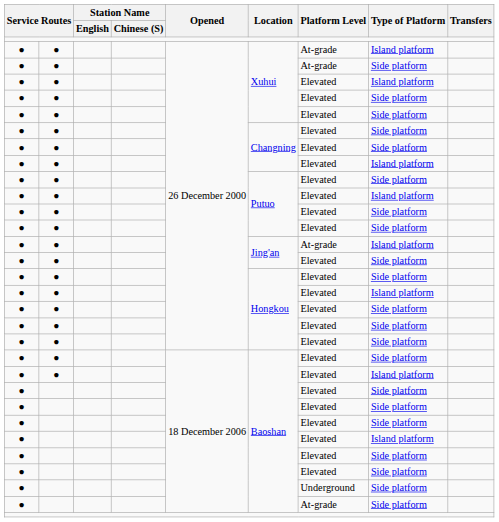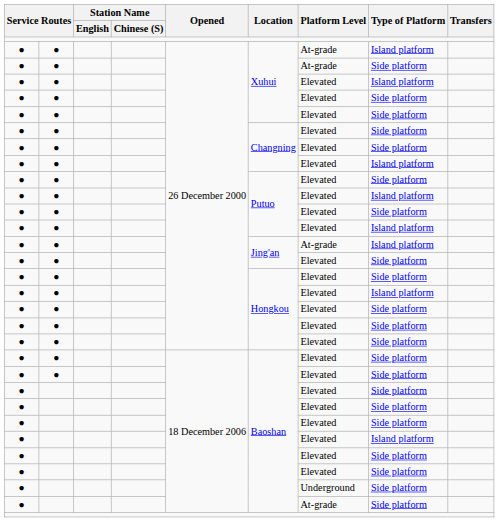(399, 228) Side platform -> (402, 228) Island platform
(402, 374) Island platform -> (399, 374) Side platform
